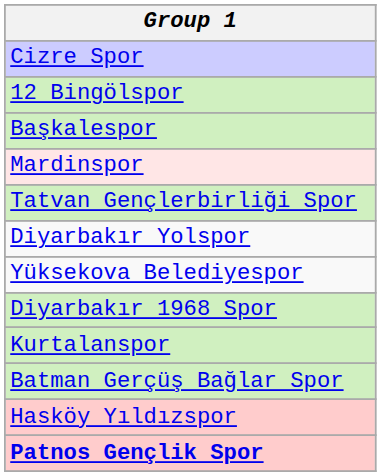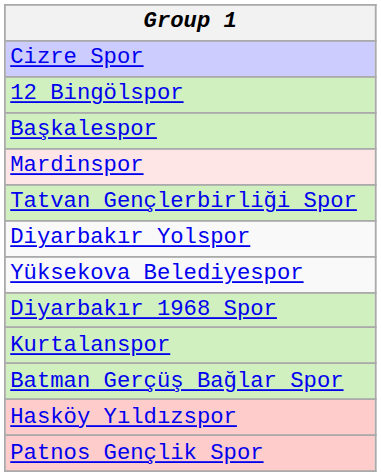(137, 454) bold -> (137, 454) normal
